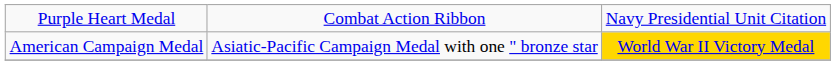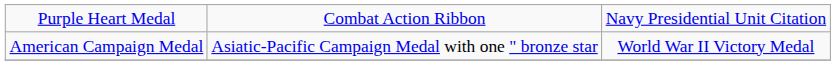(716, 45) gold background -> (716, 45) no background
